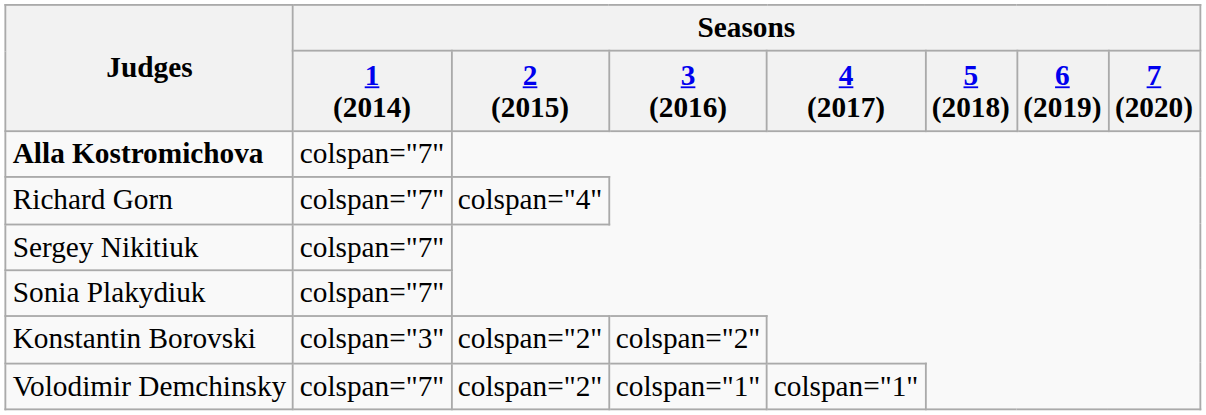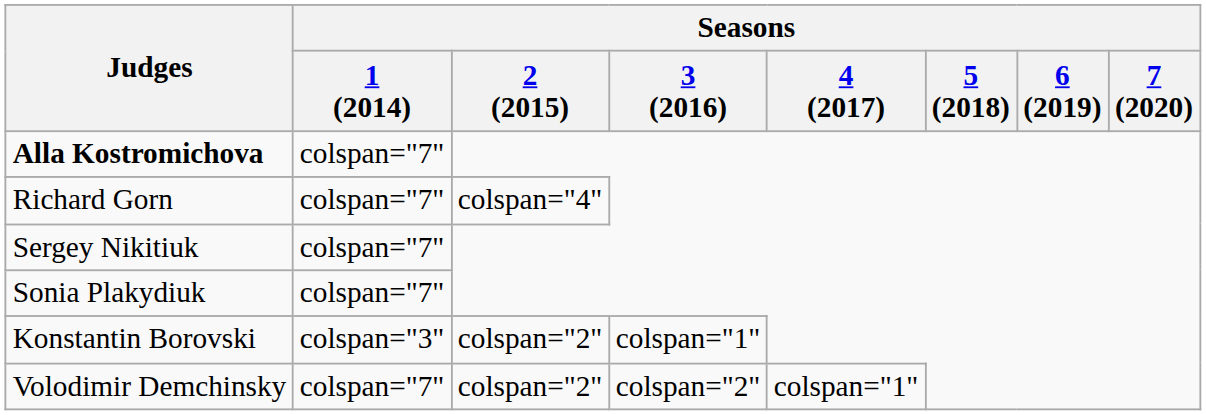(688, 339) colspan="2" -> (688, 339) colspan="1"
(688, 385) colspan="1" -> (688, 385) colspan="2"
